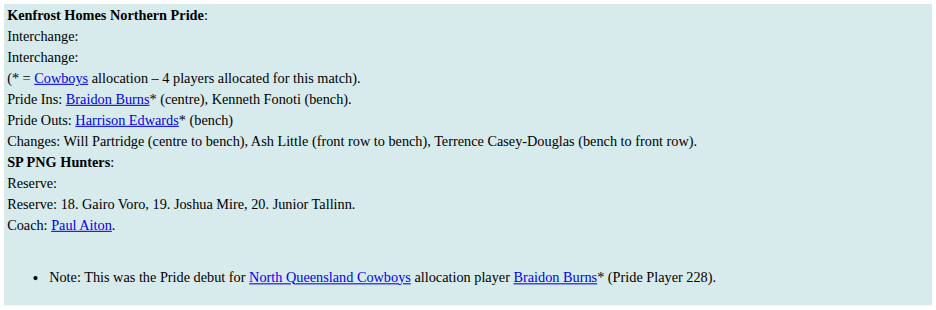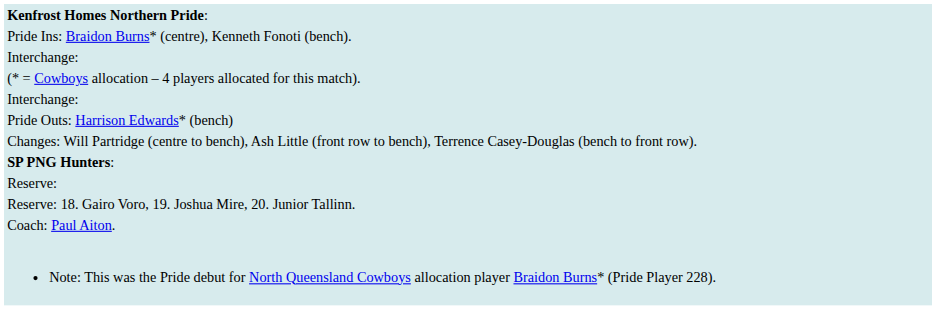(43, 36) Interchange: -> (179, 36) Pride Ins: Braidon Burns* (centre), Kenneth Fonoti (bench).
(179, 99) Pride Ins: Braidon Burns* (centre), Kenneth Fonoti (bench). -> (43, 99) Interchange:
